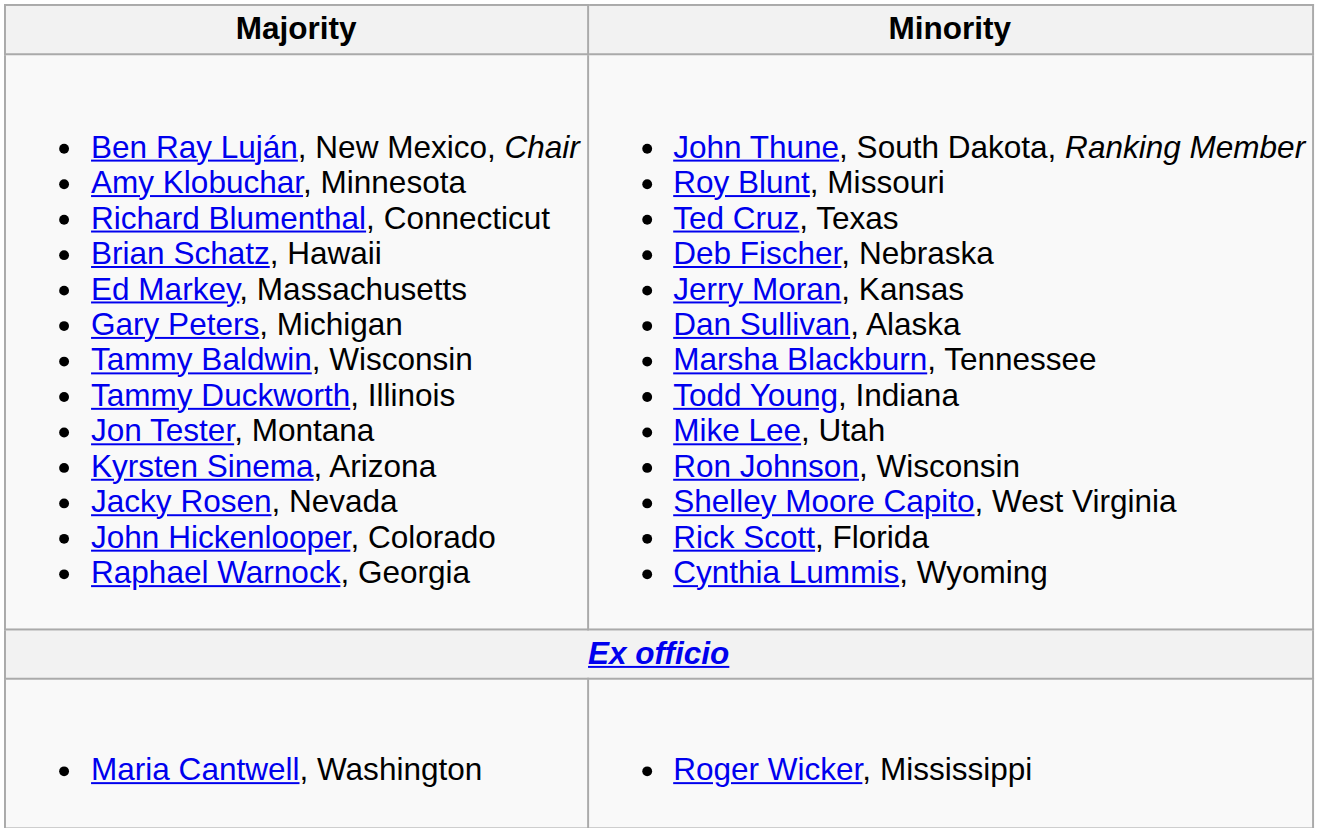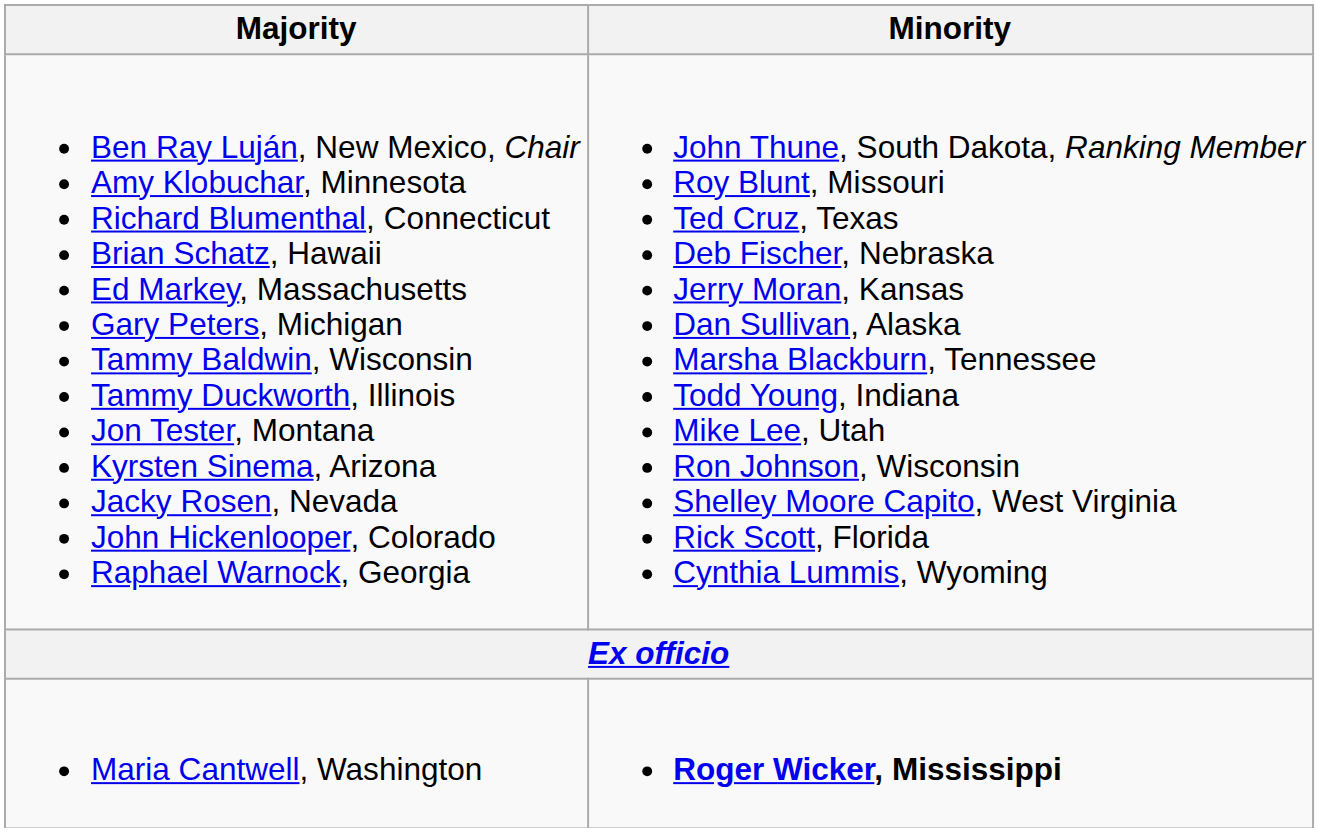(950, 771) normal -> (950, 771) bold
